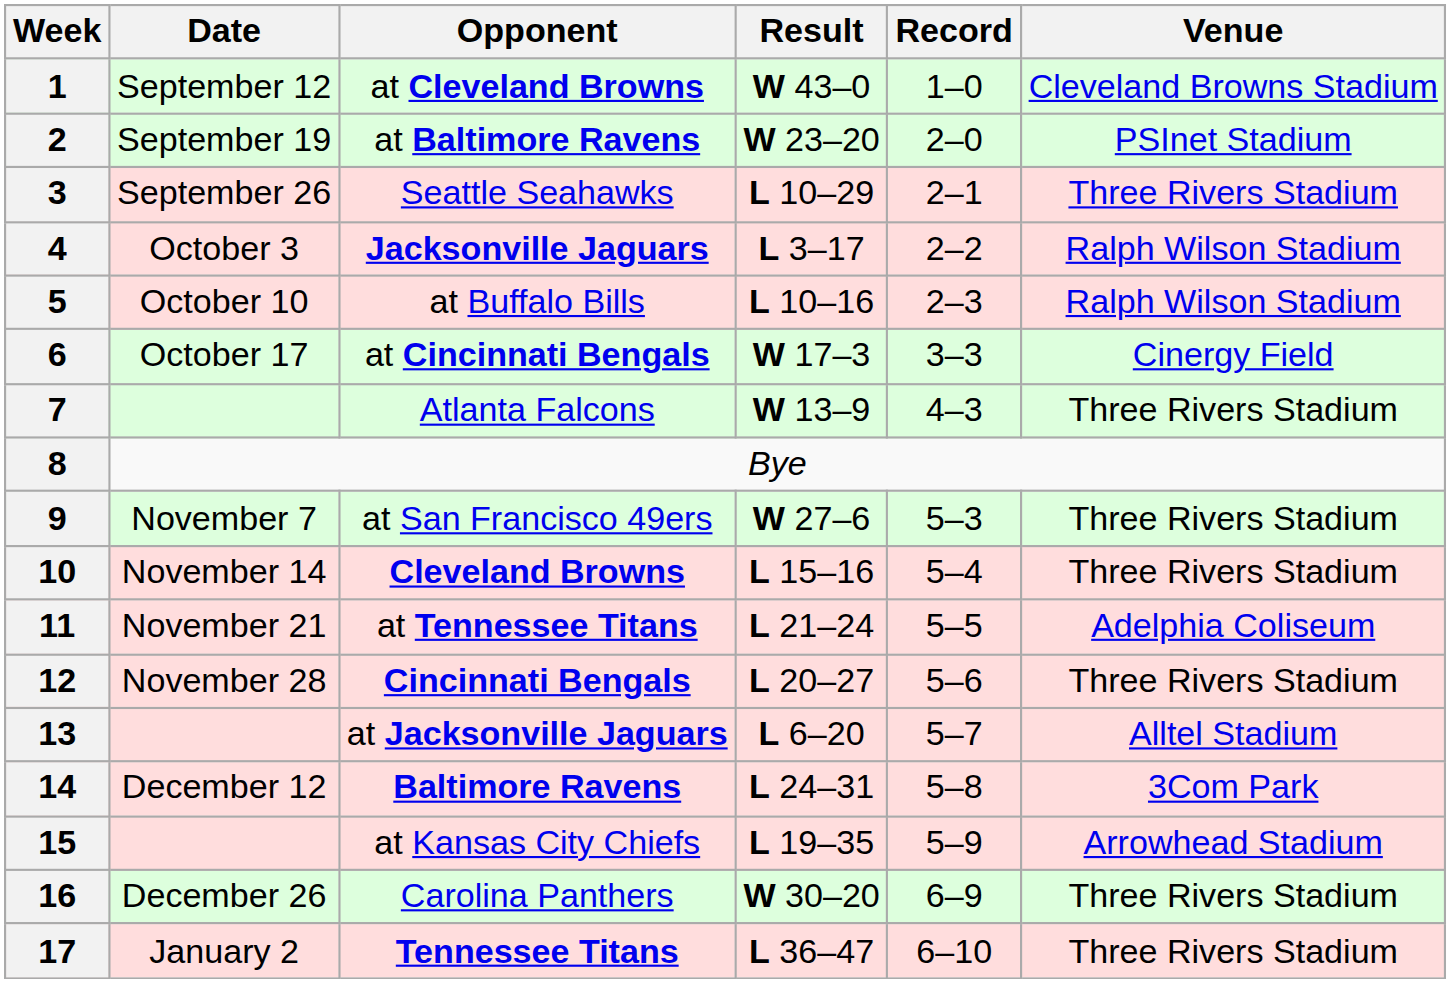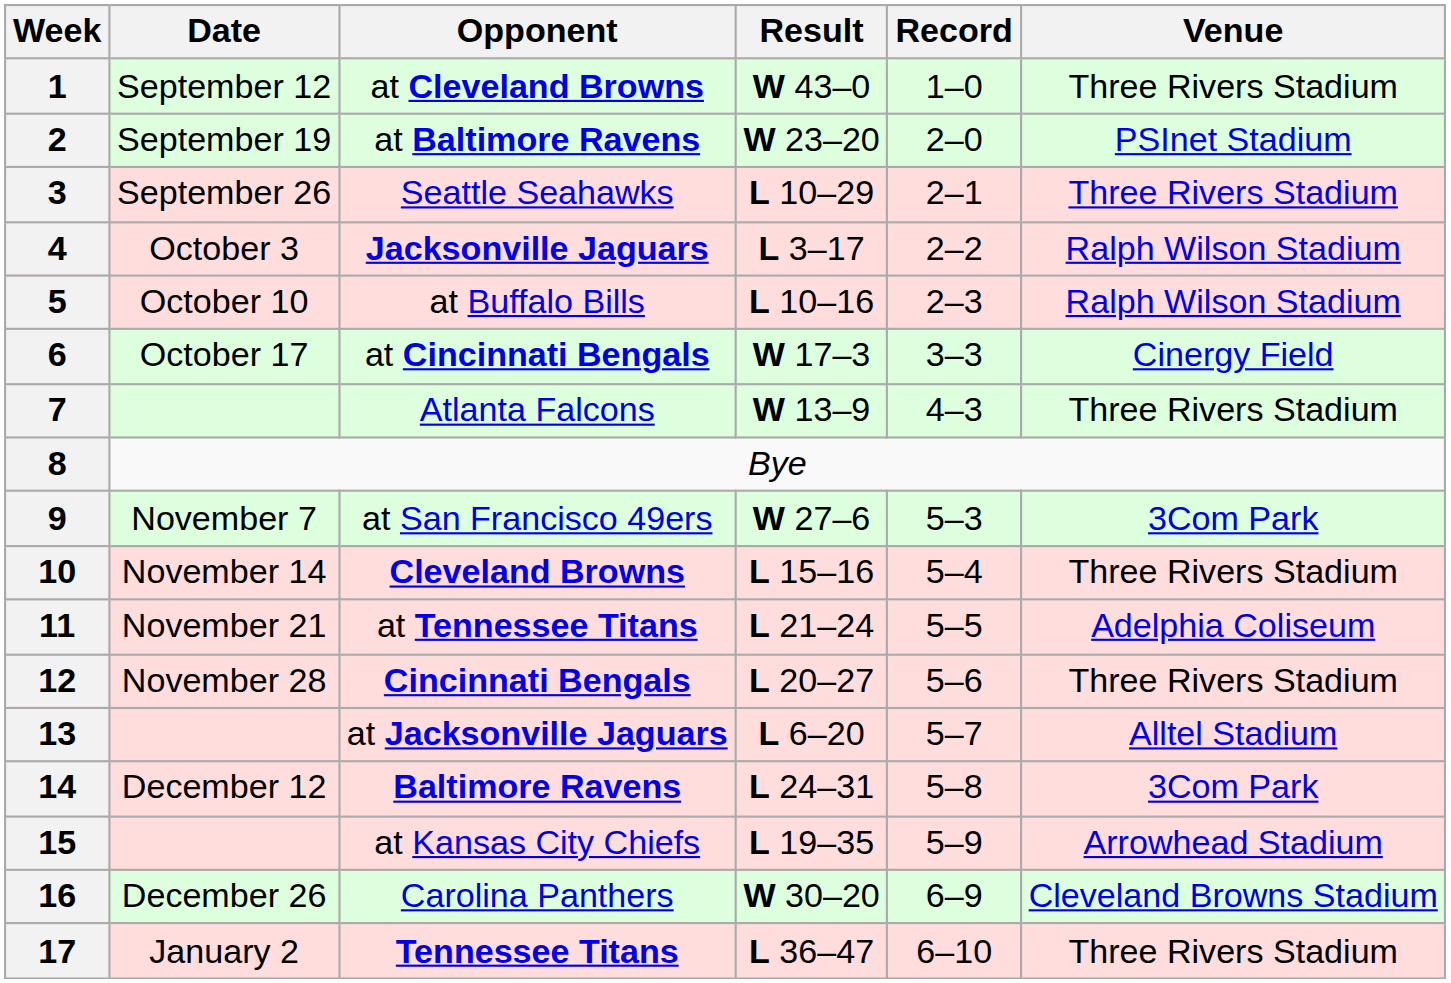(1233, 85) Cleveland Browns Stadium -> (1233, 85) Three Rivers Stadium
(1233, 517) Three Rivers Stadium -> (1233, 517) 3Com Park
(1233, 896) Three Rivers Stadium -> (1233, 896) Cleveland Browns Stadium
